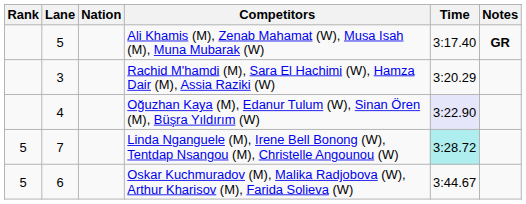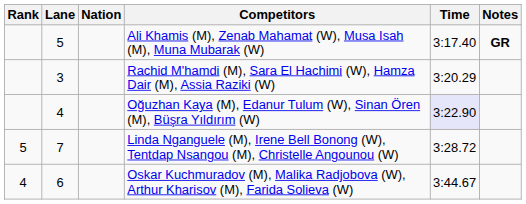(455, 147) paleturquoise background -> (455, 147) no background
(23, 182) 5 -> (23, 182) 4
